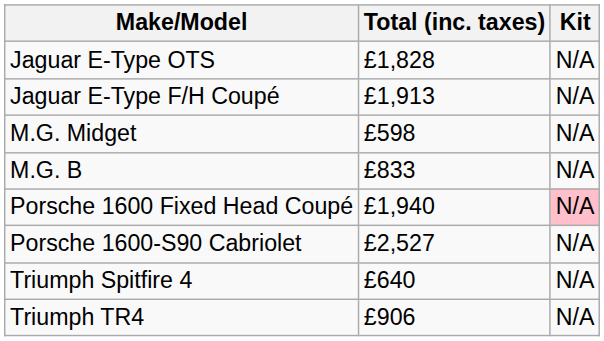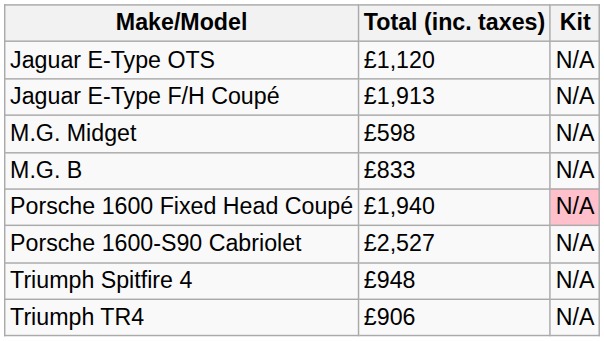(399, 59) £1,828 -> (399, 59) £1,120
(390, 280) £640 -> (390, 280) £948
